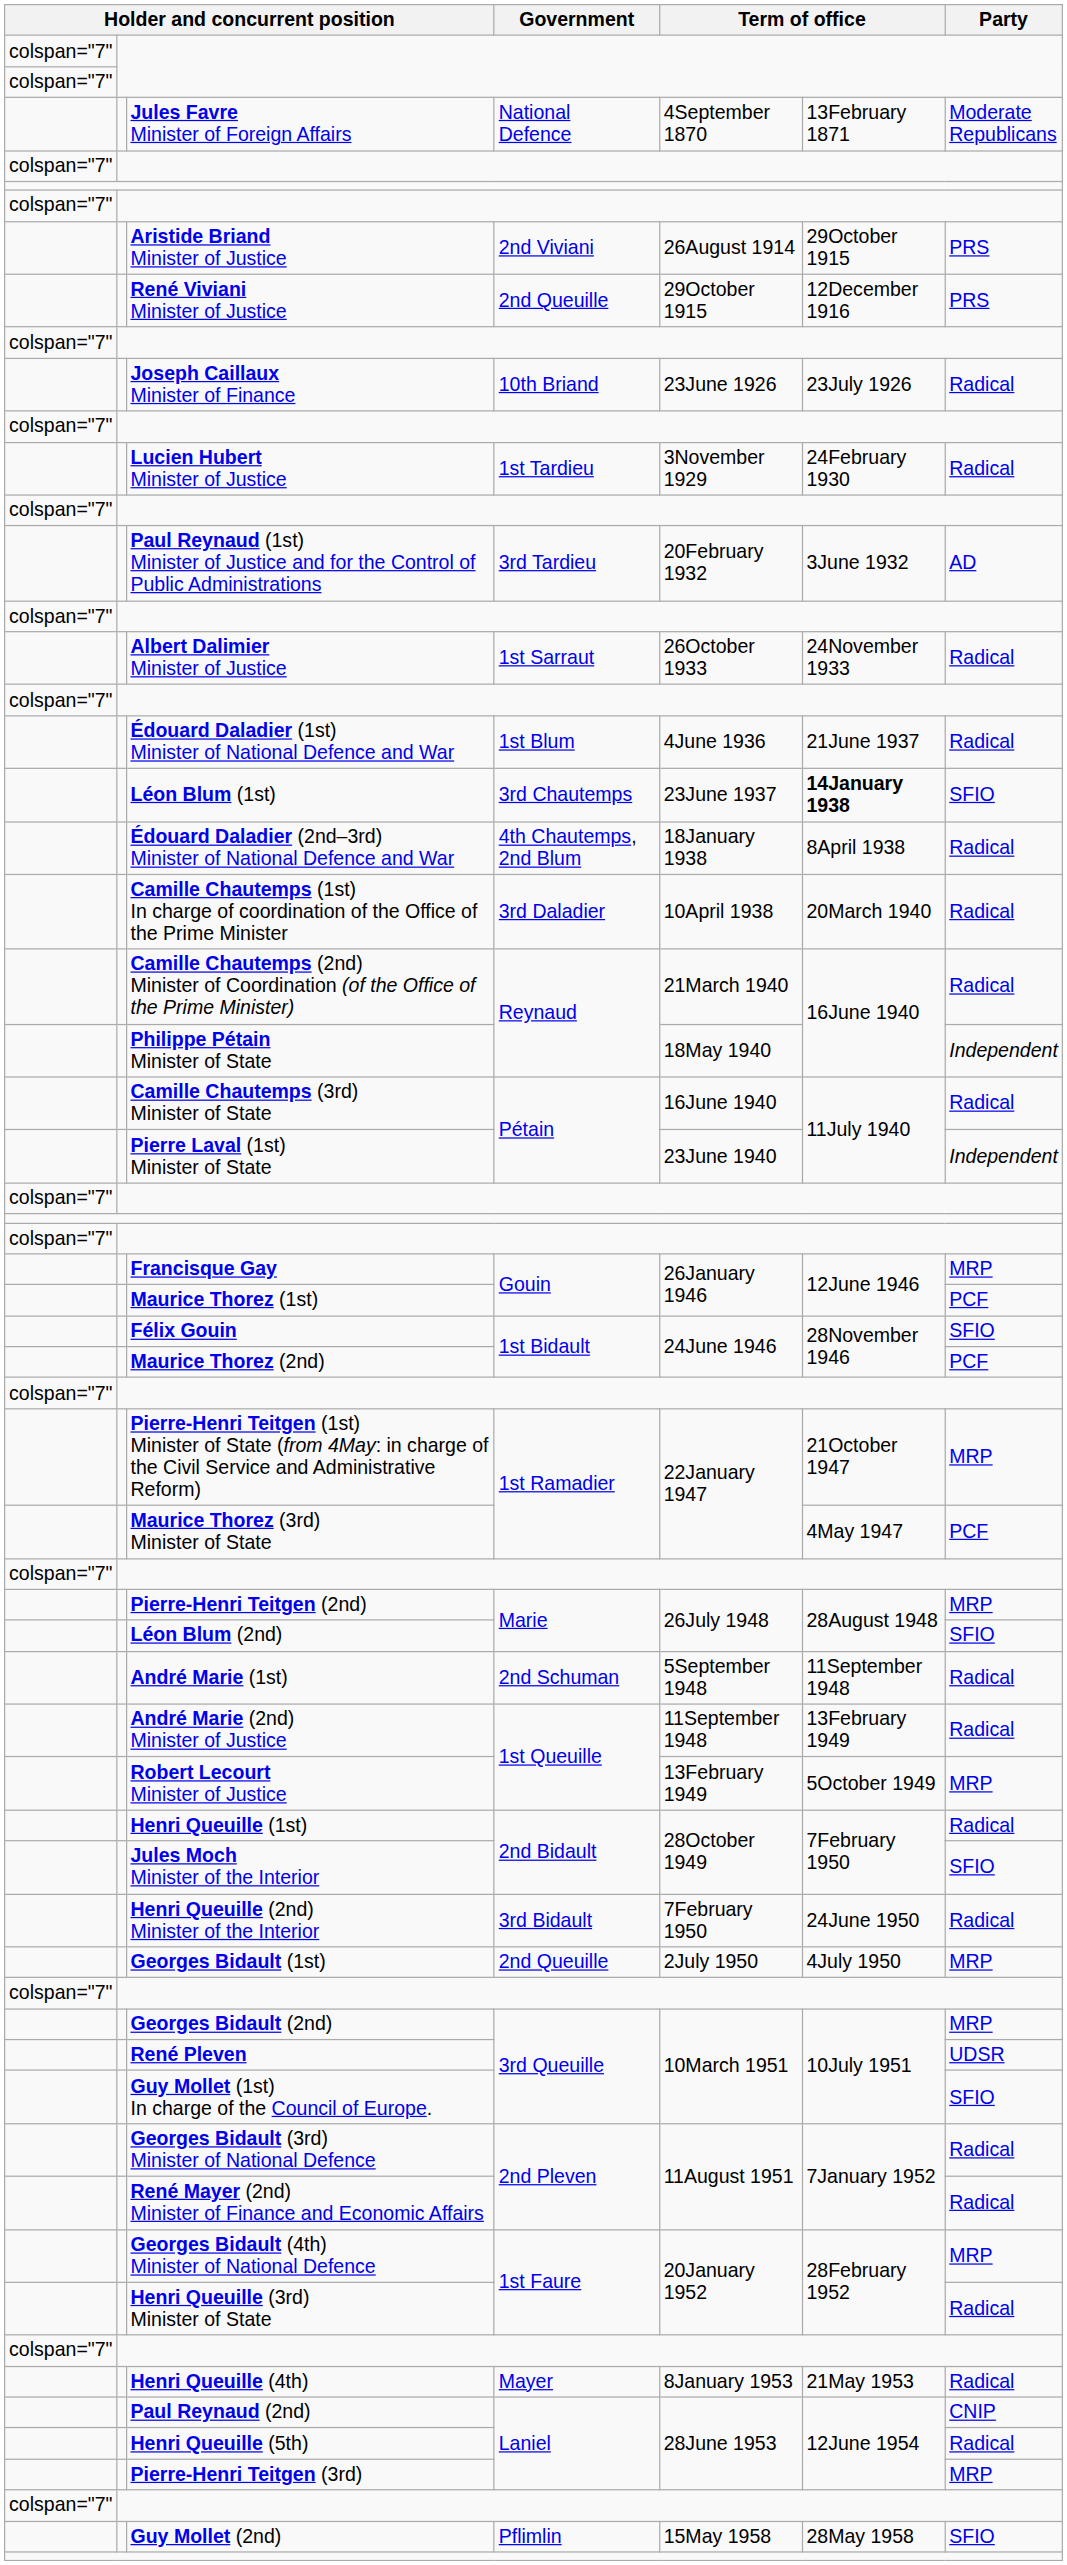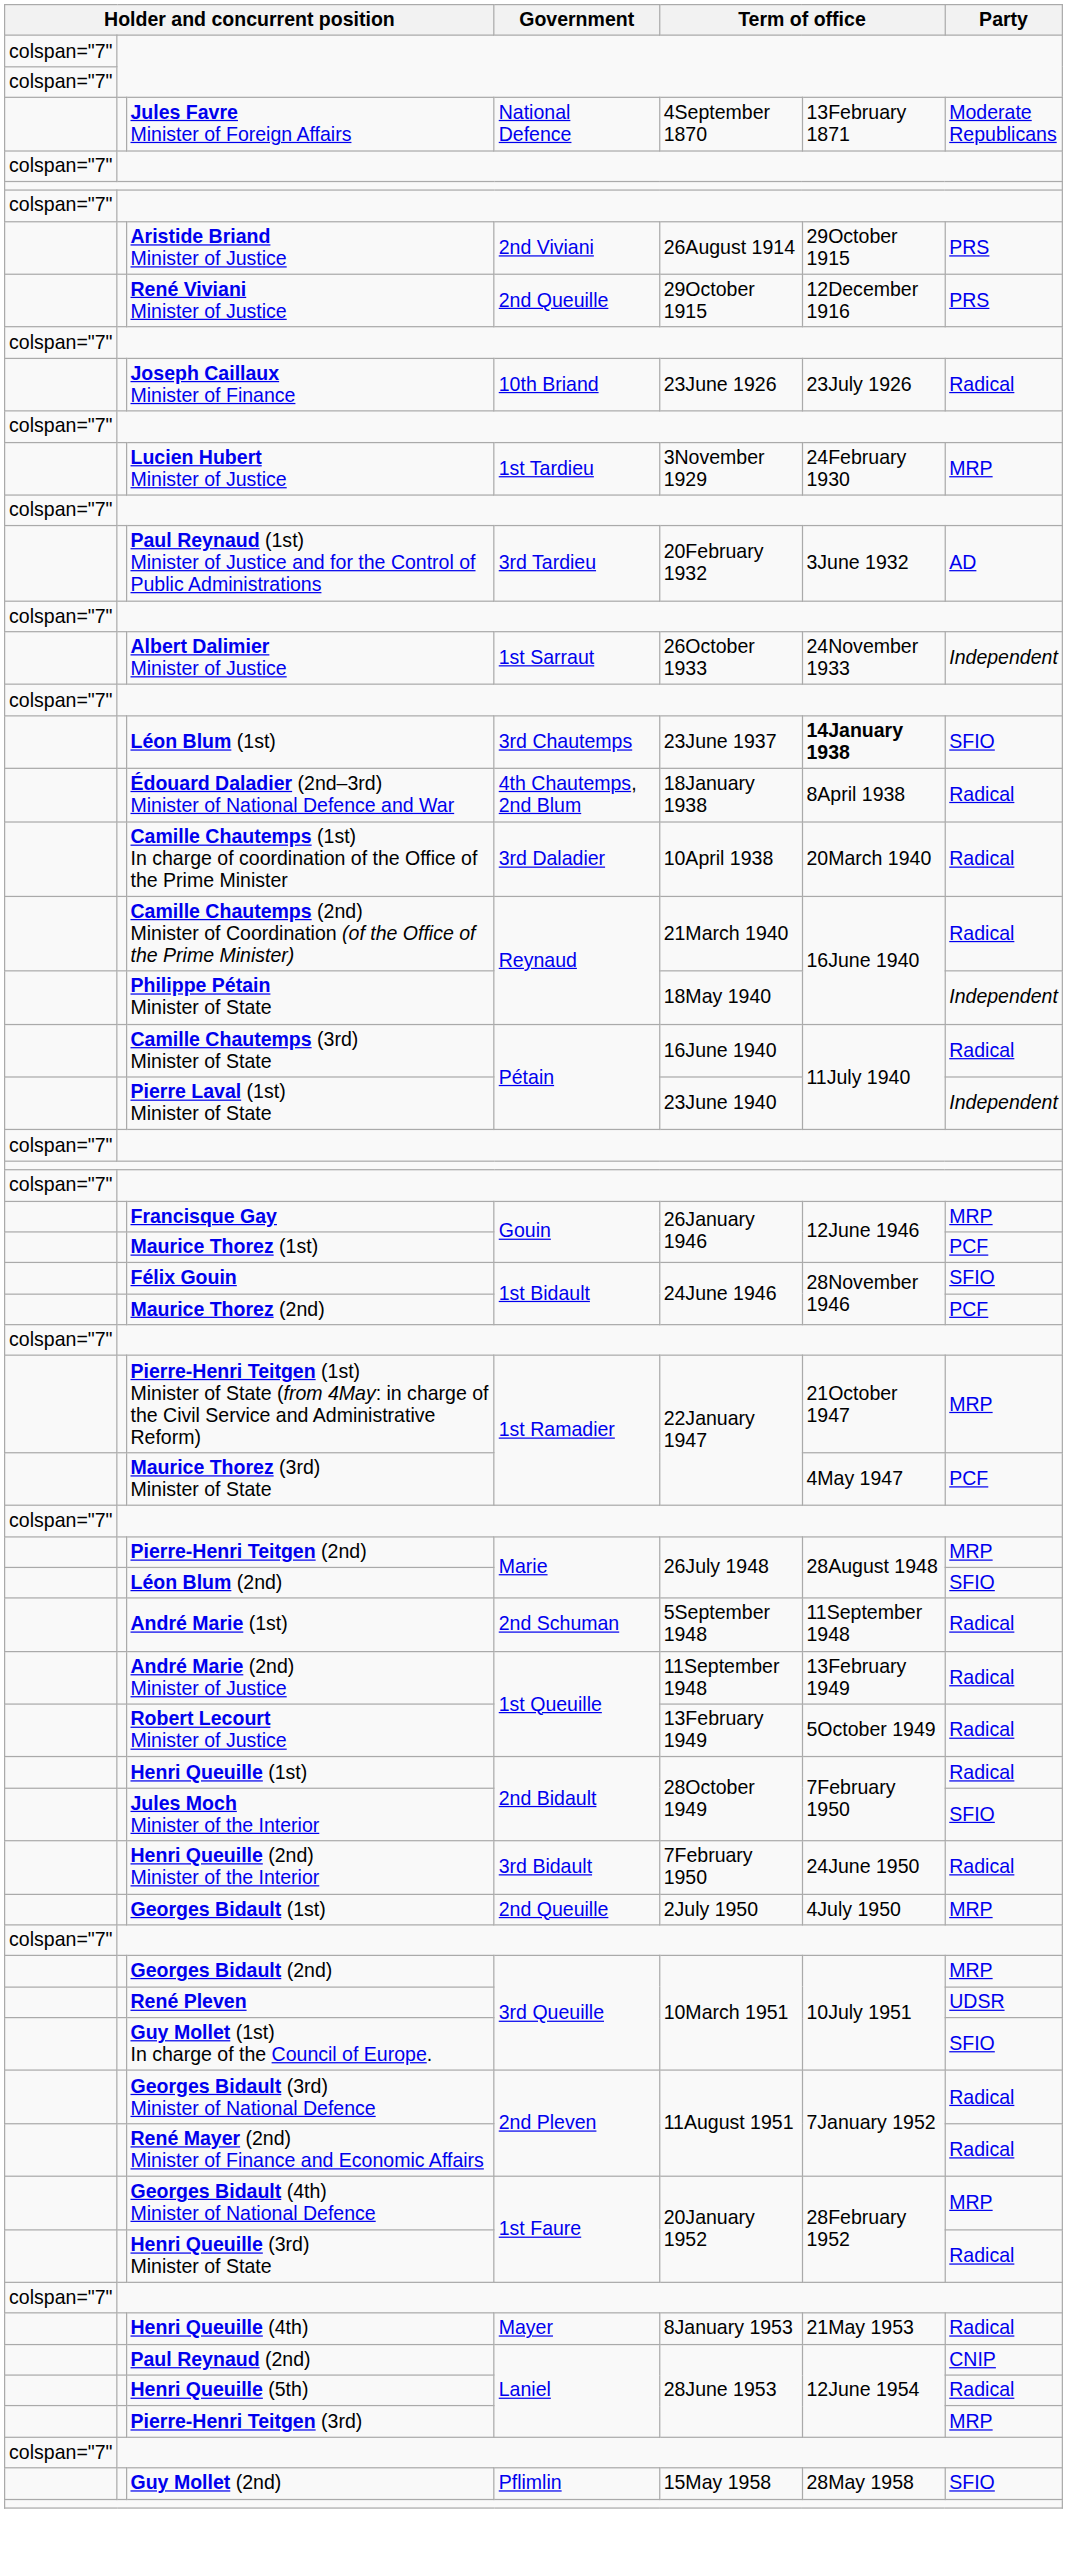(982, 468) Radical -> (971, 468) MRP
(982, 658) Radical -> (1004, 658) Independent
- row: (61, 742)
(971, 1783) MRP -> (982, 1730) Radical
